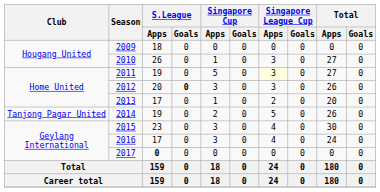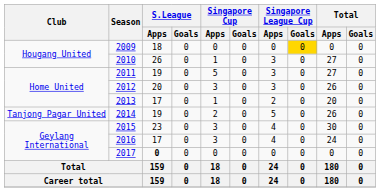(303, 47) no background -> (303, 47) gold background
(273, 74) lightyellow background -> (273, 74) no background
(186, 87) bold -> (186, 87) normal
